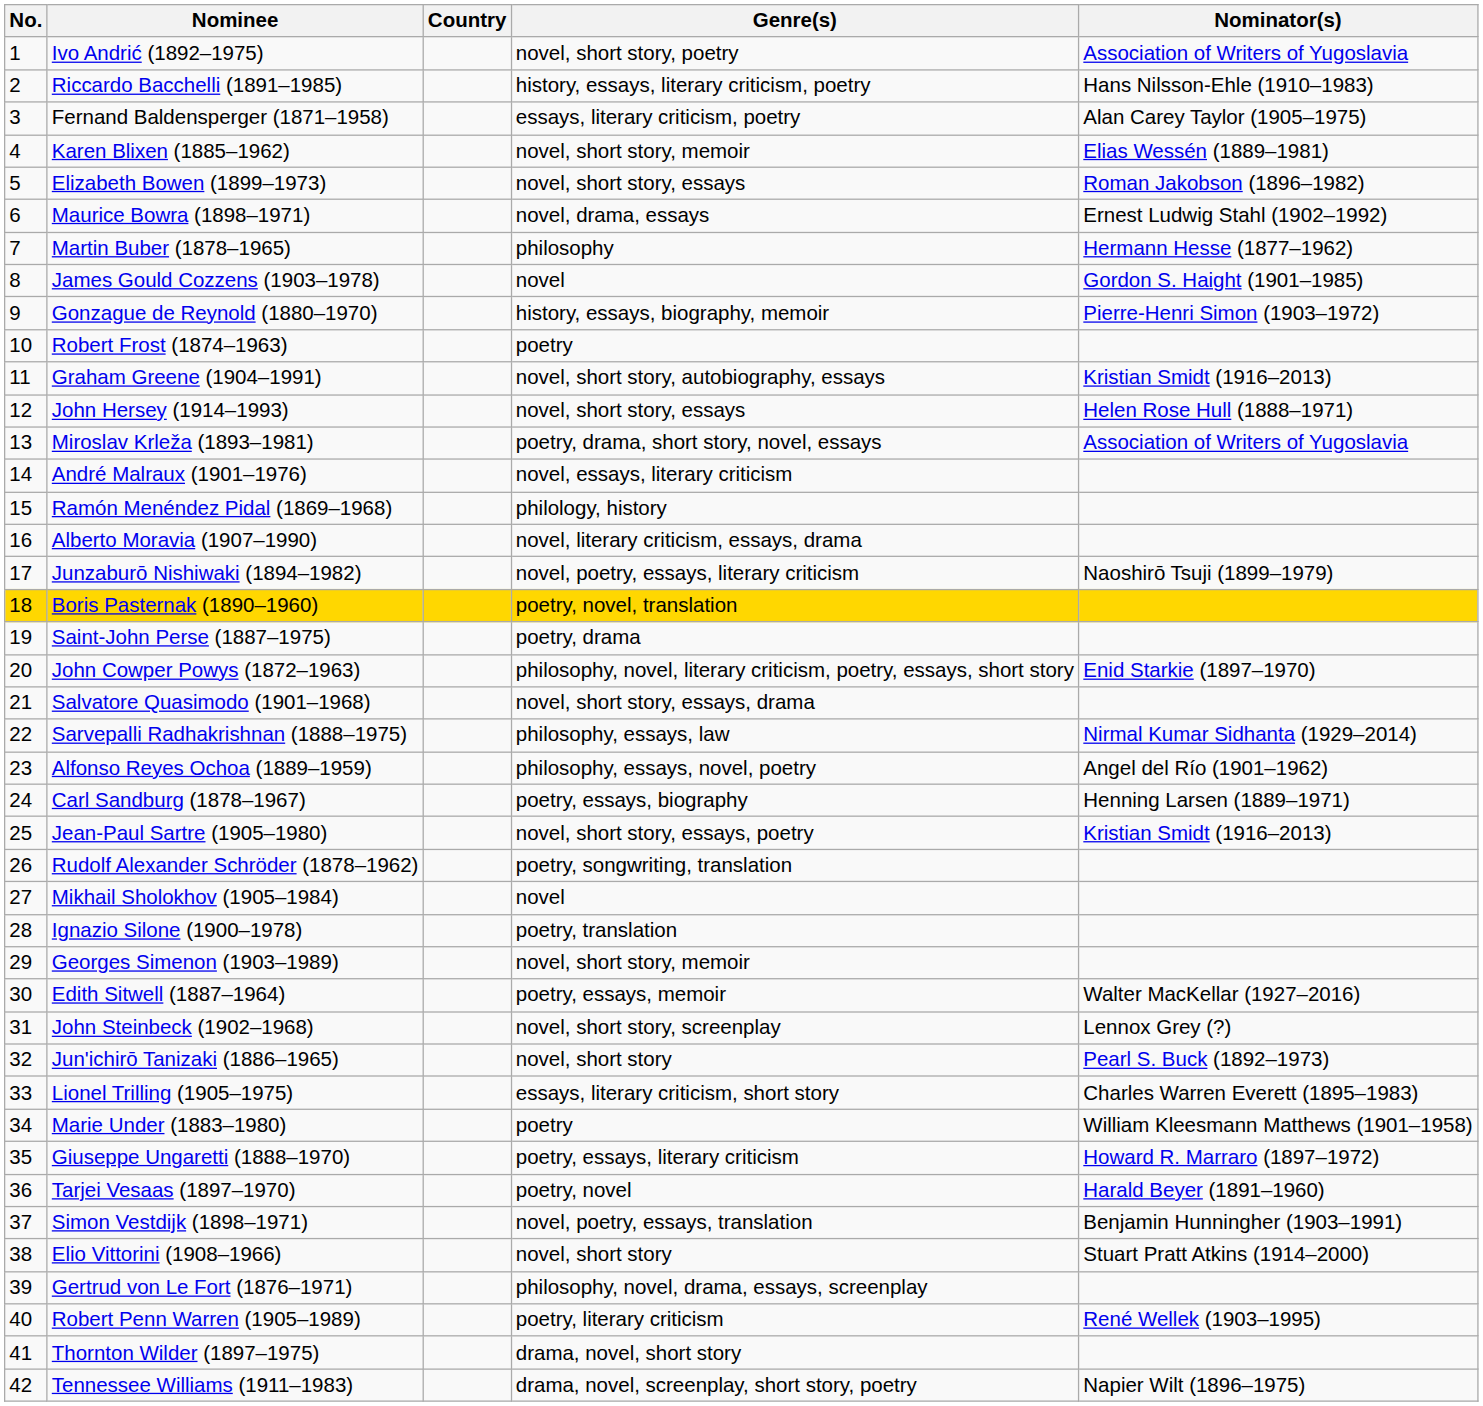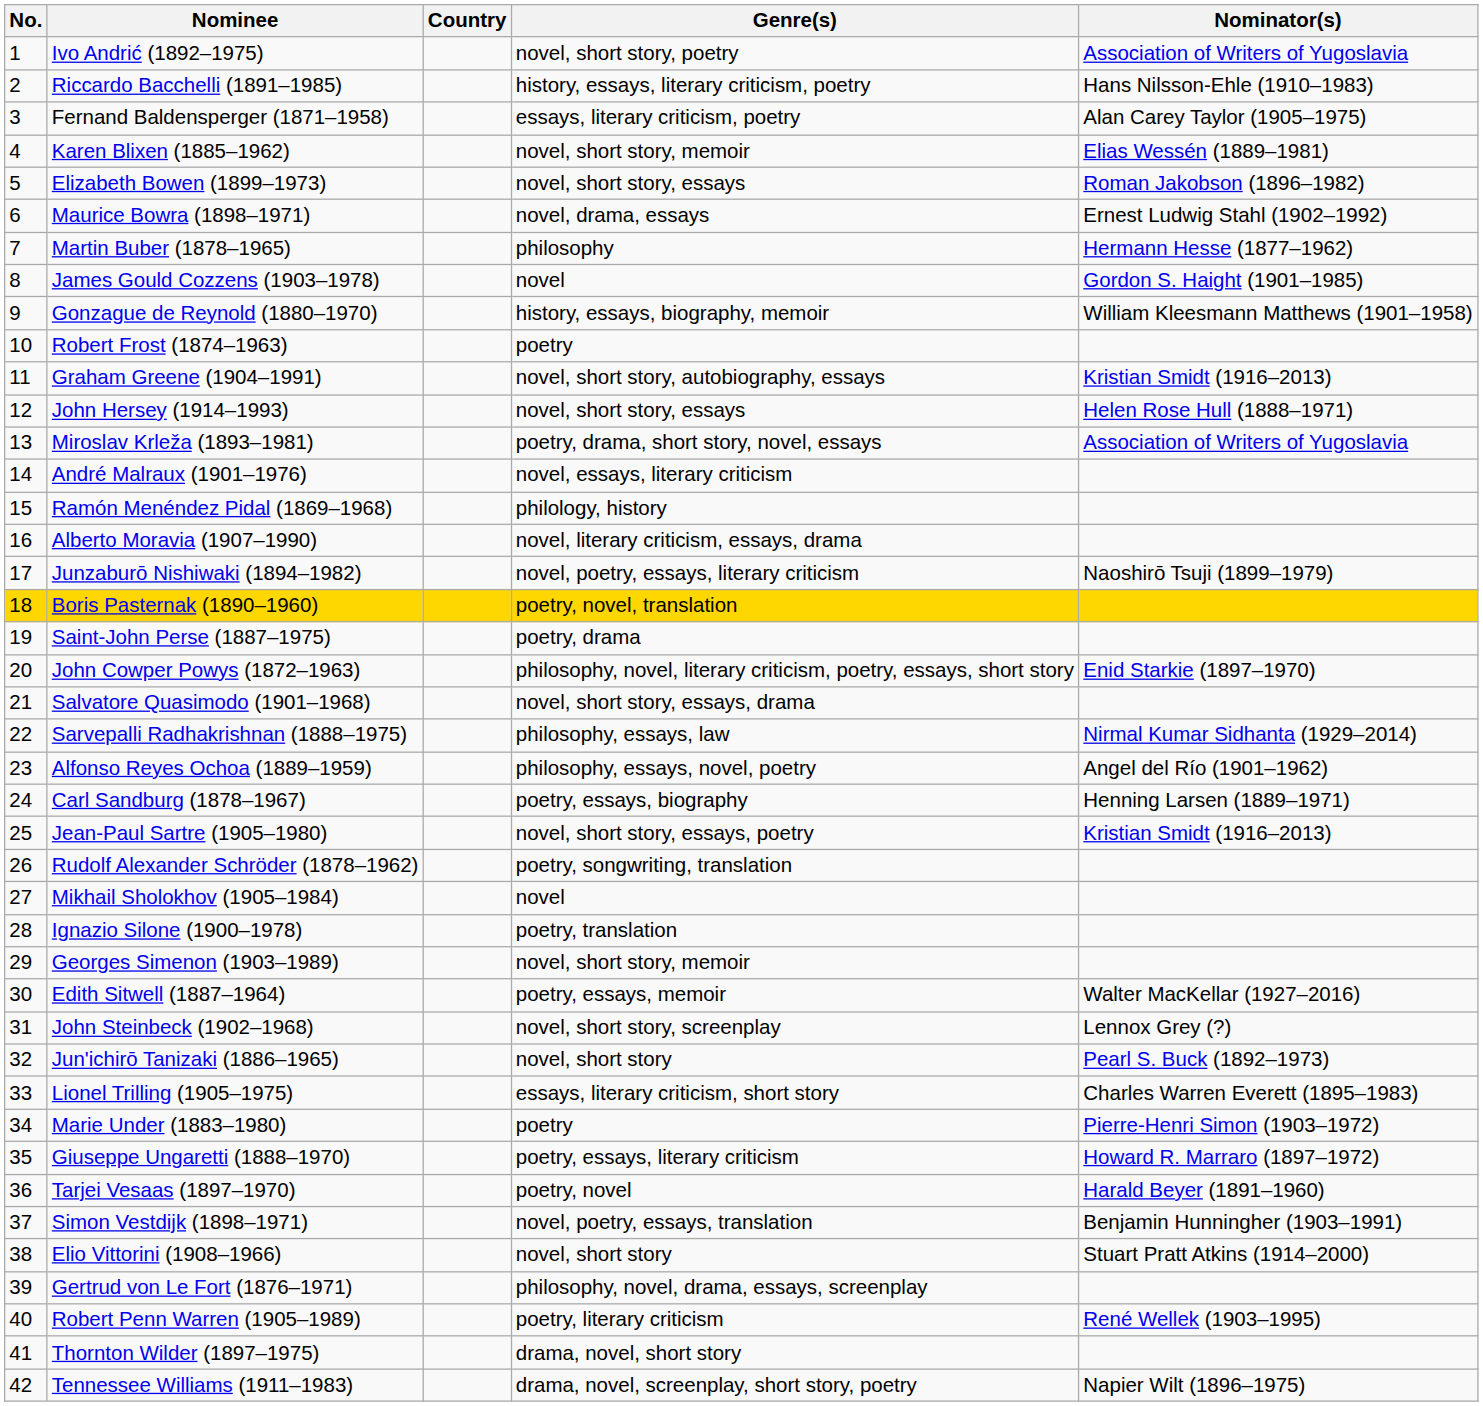(1231, 313) Pierre-Henri Simon (1903–1972) -> (1278, 313) William Kleesmann Matthews (1901–1958)
(1278, 1125) William Kleesmann Matthews (1901–1958) -> (1231, 1125) Pierre-Henri Simon (1903–1972)
